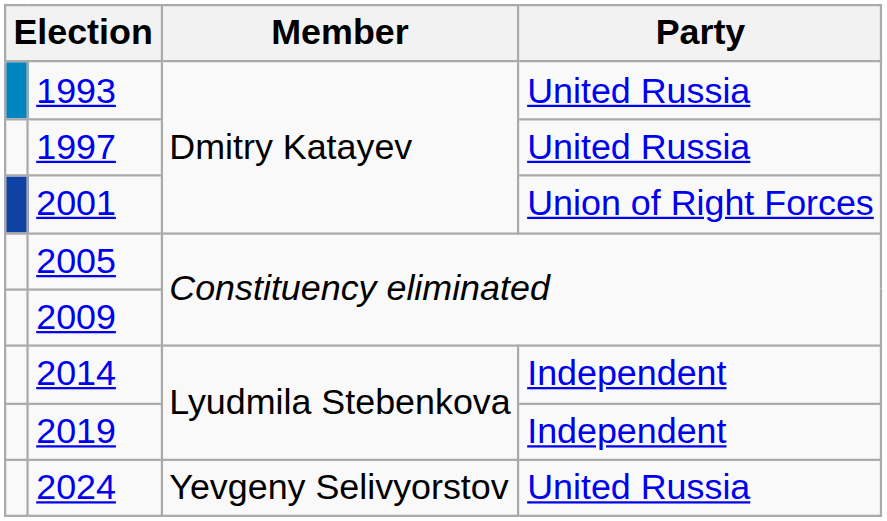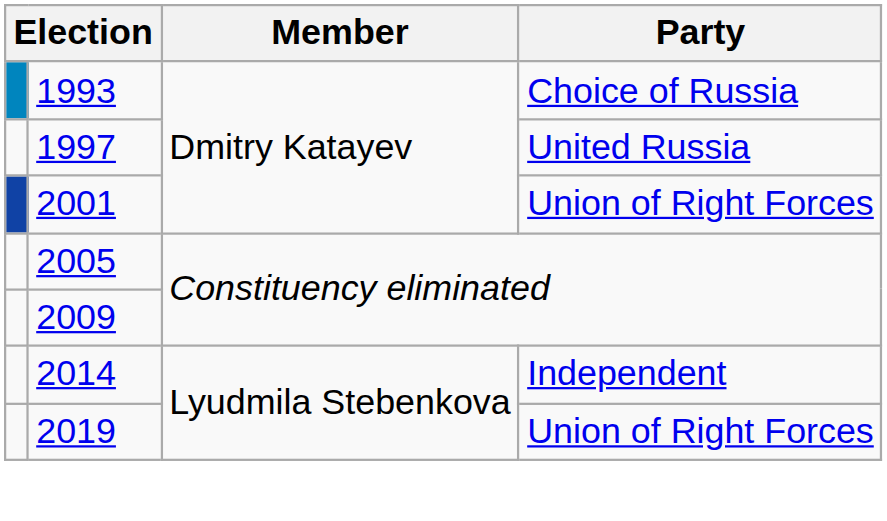(639, 89) United Russia -> (663, 89) Choice of Russia
(627, 430) Independent -> (700, 430) Union of Right Forces
- row: (76, 487)
